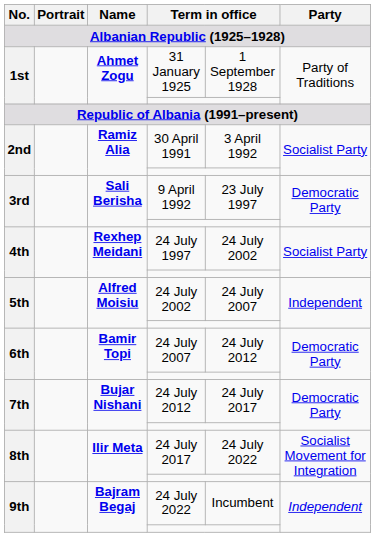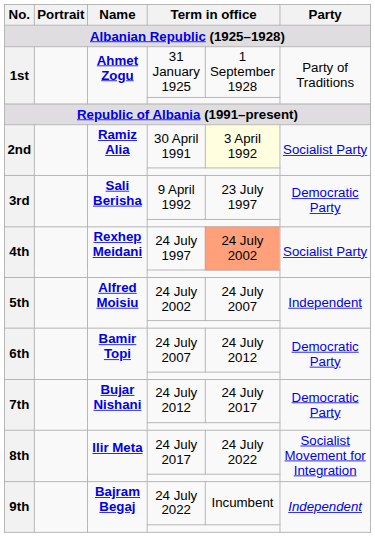(242, 146) no background -> (242, 146) lightyellow background
(242, 248) no background -> (242, 248) lightsalmon background
